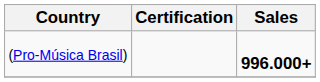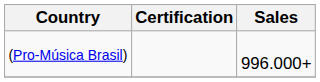(276, 63) bold -> (276, 63) normal
